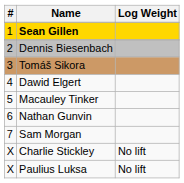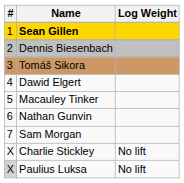(10, 169) no background -> (10, 169) lightgrey background
